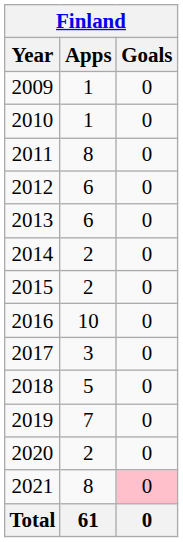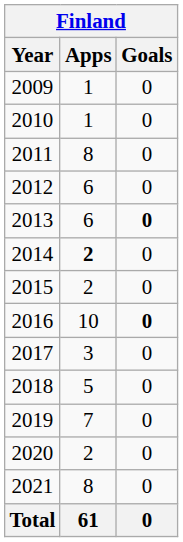(147, 220) normal -> (147, 220) bold
(88, 253) normal -> (88, 253) bold
(147, 320) normal -> (147, 320) bold
(147, 486) pink background -> (147, 486) no background
